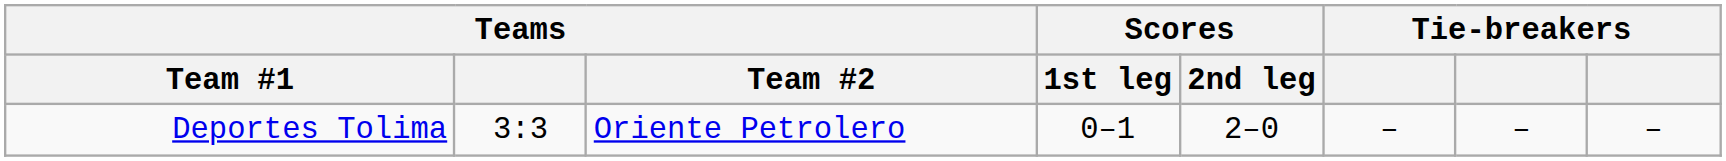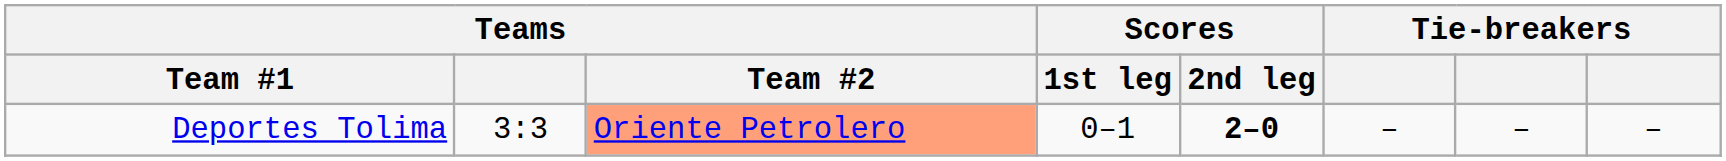(750, 130) no background -> (750, 130) lightsalmon background
(1251, 130) normal -> (1251, 130) bold
